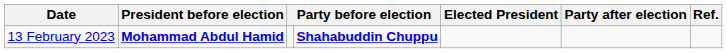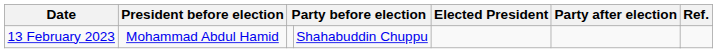(203, 36) bold -> (202, 36) normal
(367, 36) bold -> (362, 36) normal
